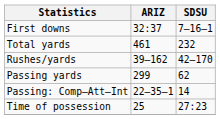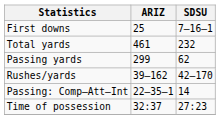(147, 29) 32:37 -> (139, 29) 25
rows swapped: (41, 60) <-> (44, 76)
(139, 107) 25 -> (147, 107) 32:37
